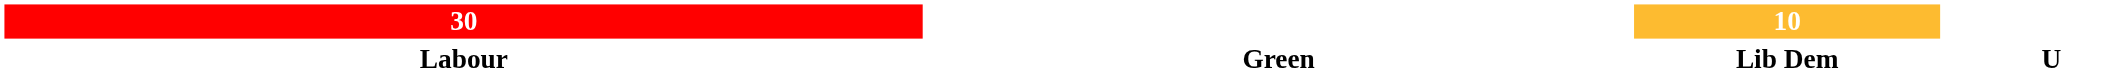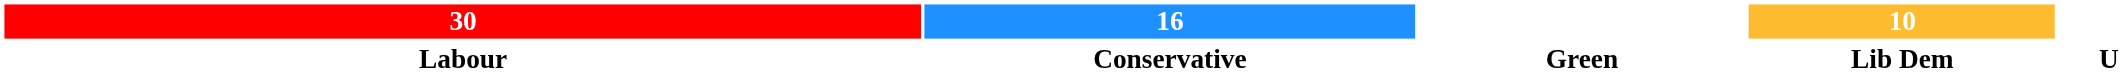+ column: (1170, 21)
